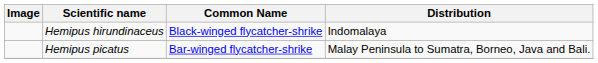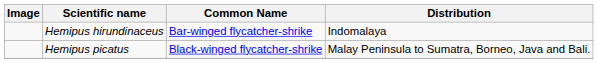(246, 31) Black-winged flycatcher-shrike -> (241, 31) Bar-winged flycatcher-shrike
(241, 49) Bar-winged flycatcher-shrike -> (246, 49) Black-winged flycatcher-shrike
